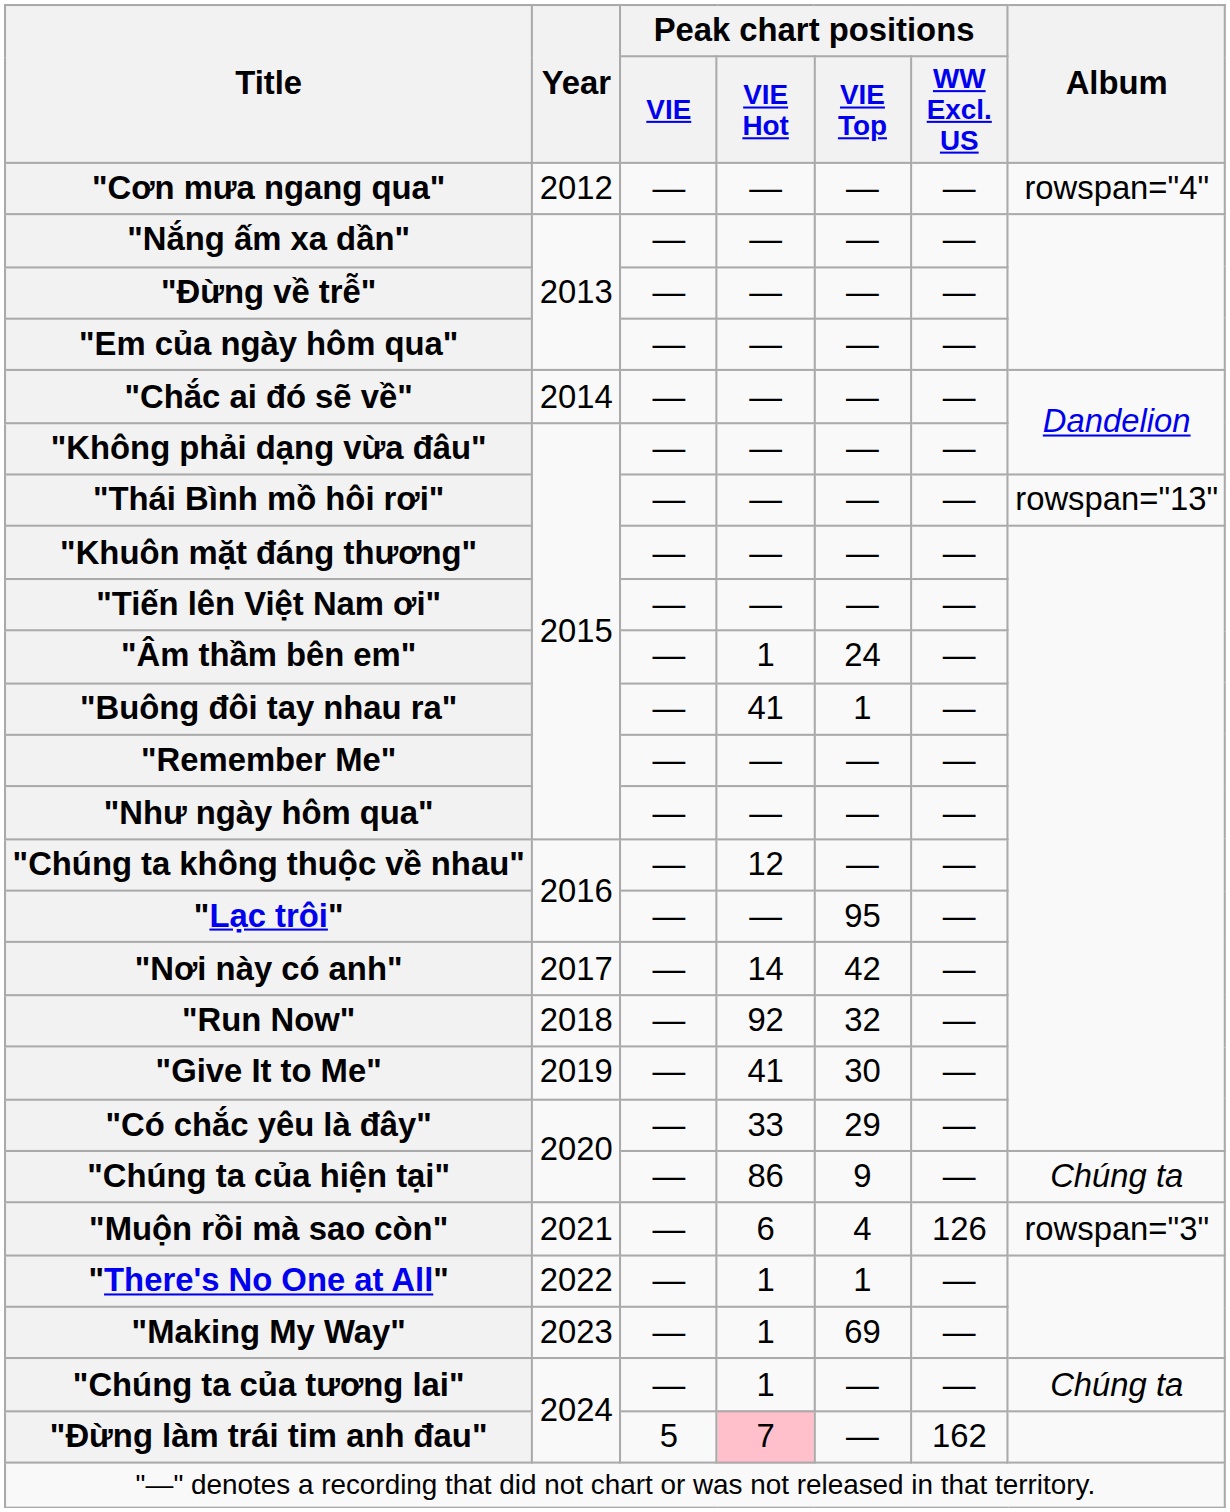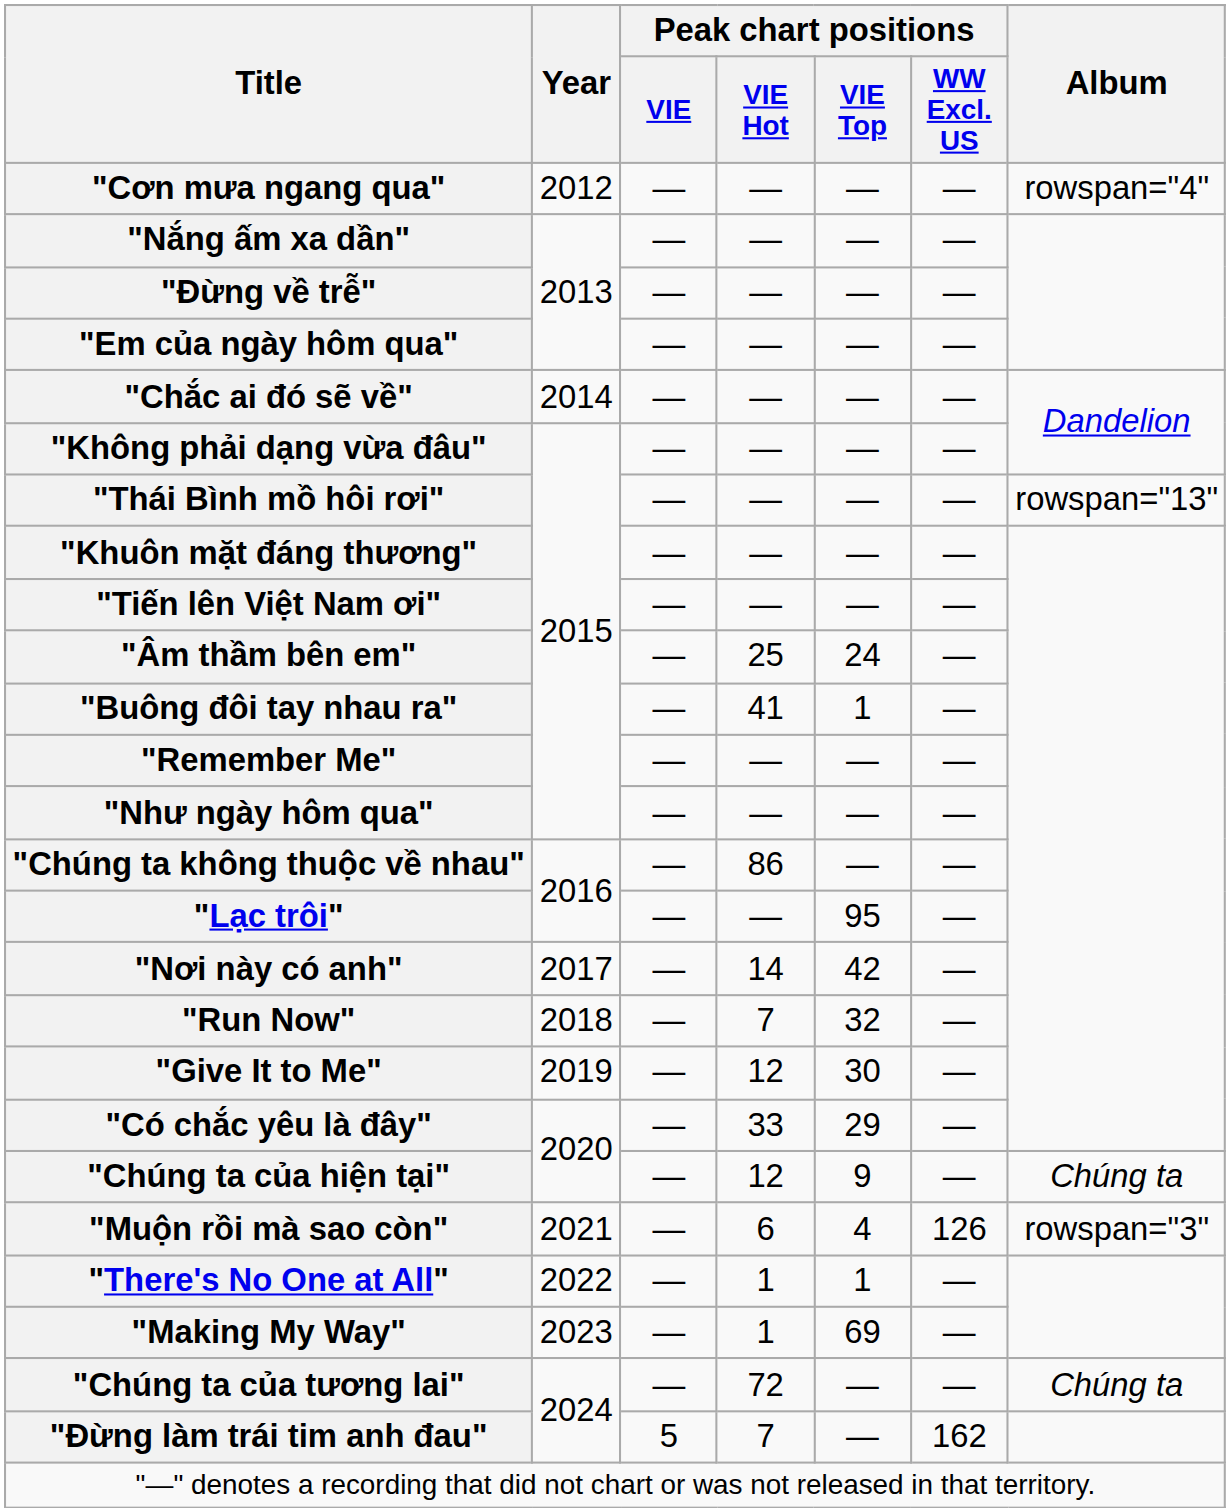(766, 656) 1 -> (766, 656) 25
(766, 864) 12 -> (766, 864) 86
(766, 1020) 92 -> (766, 1020) 7
(766, 1072) 41 -> (766, 1072) 12
(766, 1176) 86 -> (766, 1176) 12
(766, 1384) 1 -> (766, 1384) 72
(766, 1436) pink background -> (766, 1436) no background
